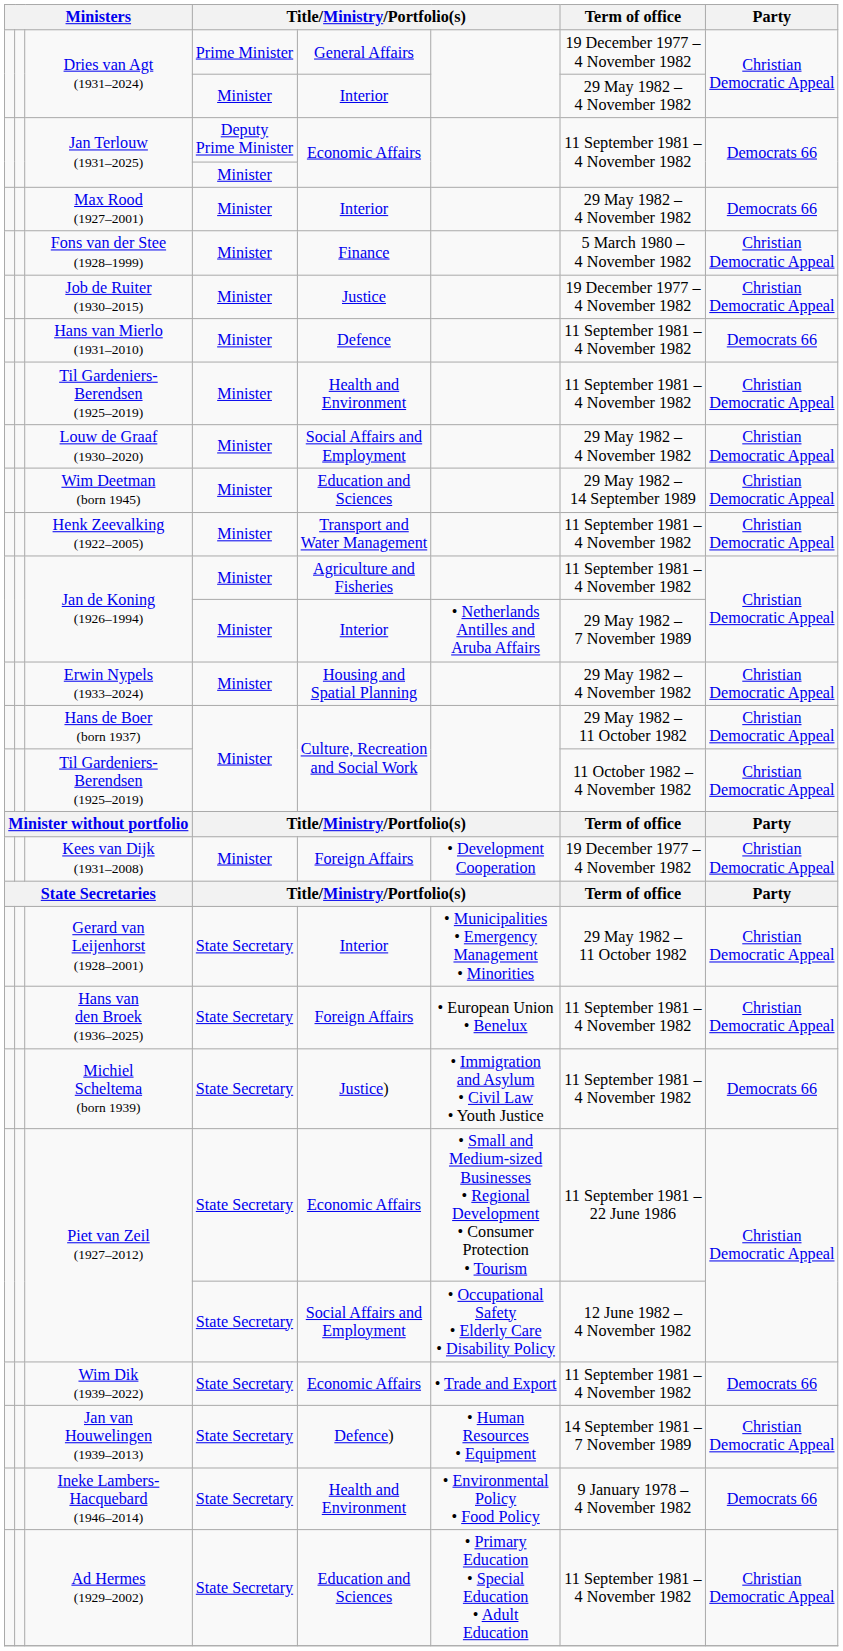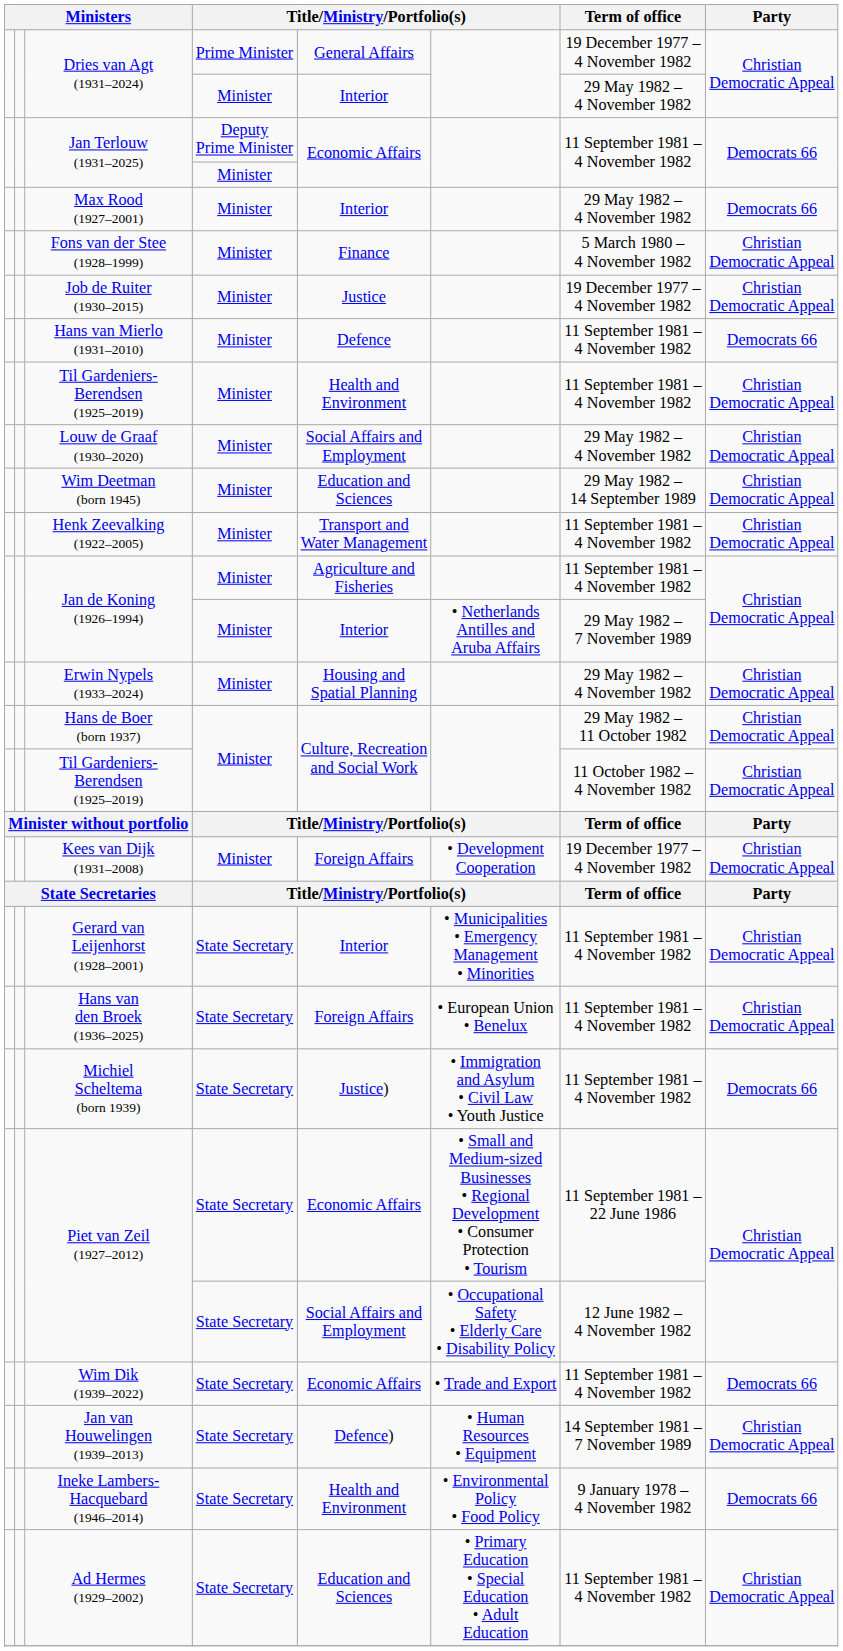(633, 946) 29 May 1982 – 11 October 1982 -> (633, 946) 11 September 1981 – 4 November 1982
